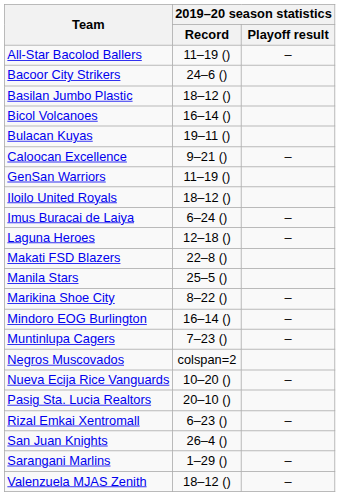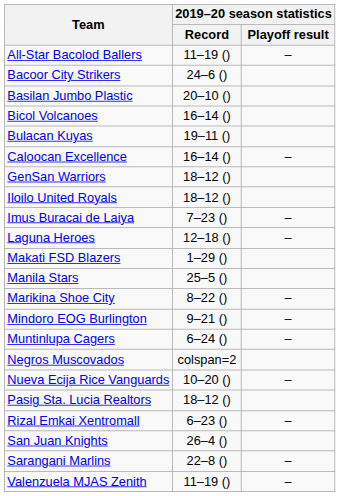(207, 95) 18–12 () -> (207, 95) 20–10 ()
(207, 156) 9–21 () -> (207, 156) 16–14 ()
(207, 177) 11–19 () -> (207, 177) 18–12 ()
(207, 217) 6–24 () -> (207, 217) 7–23 ()
(207, 258) 22–8 () -> (207, 258) 1–29 ()
(207, 319) 16–14 () -> (207, 319) 9–21 ()
(207, 339) 7–23 () -> (207, 339) 6–24 ()
(207, 400) 20–10 () -> (207, 400) 18–12 ()
(207, 461) 1–29 () -> (207, 461) 22–8 ()
(207, 481) 18–12 () -> (207, 481) 11–19 ()
